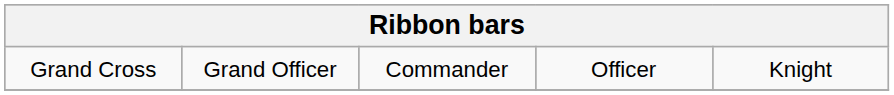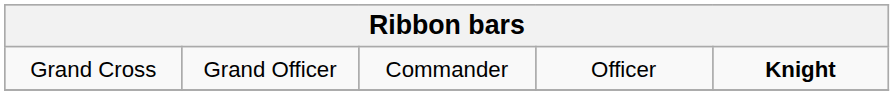(800, 69) normal -> (800, 68) bold
